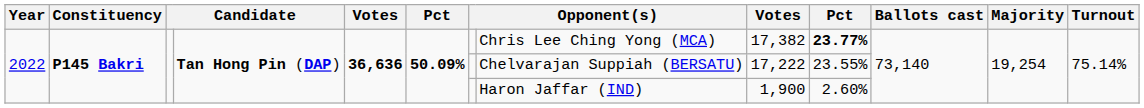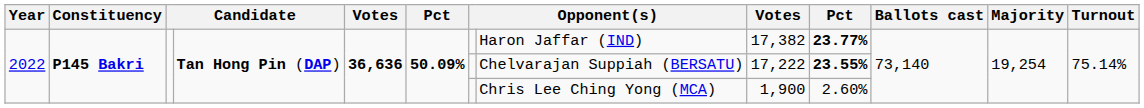(598, 41) Chris Lee Ching Yong (MCA) -> (561, 41) Haron Jaffar (IND)
(840, 66) normal -> (840, 66) bold
(561, 90) Haron Jaffar (IND) -> (598, 90) Chris Lee Ching Yong (MCA)
